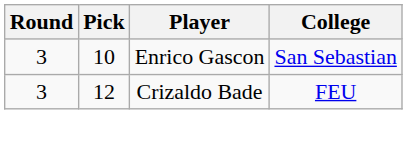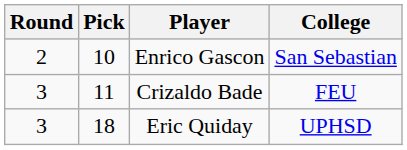(41, 56) 3 -> (41, 56) 2
(104, 91) 12 -> (104, 91) 11
+ row: (200, 126)
